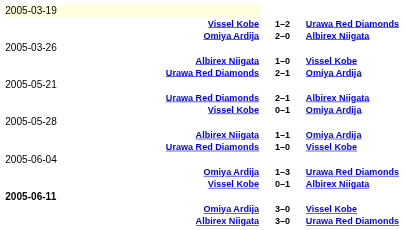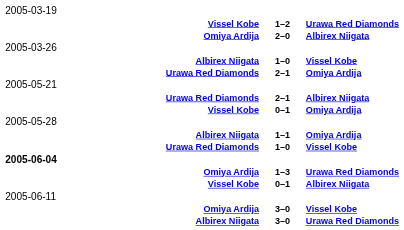(31, 11) lightyellow background -> (31, 11) no background
(31, 159) normal -> (31, 159) bold
(31, 196) bold -> (31, 196) normal
